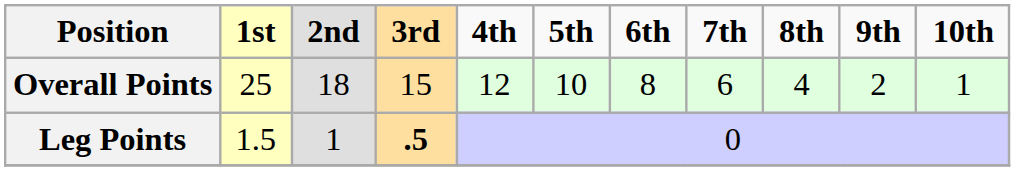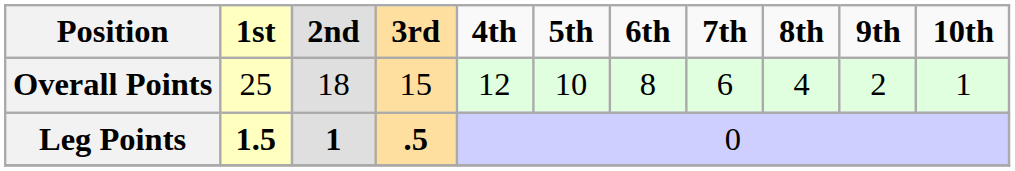(256, 138) normal -> (256, 138) bold
(333, 138) normal -> (333, 138) bold
